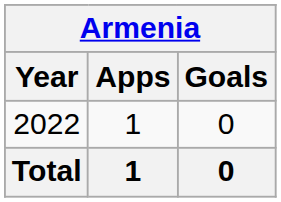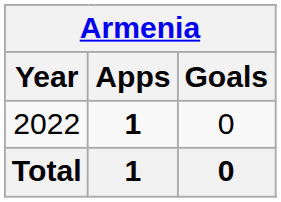(133, 123) normal -> (133, 123) bold
